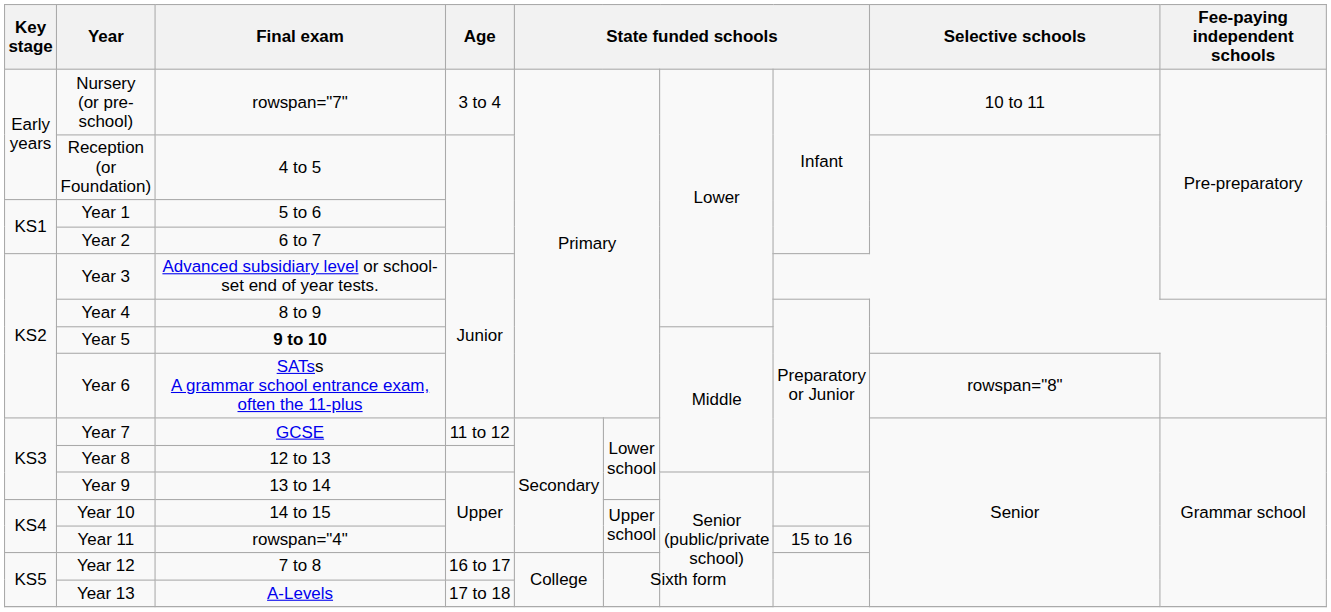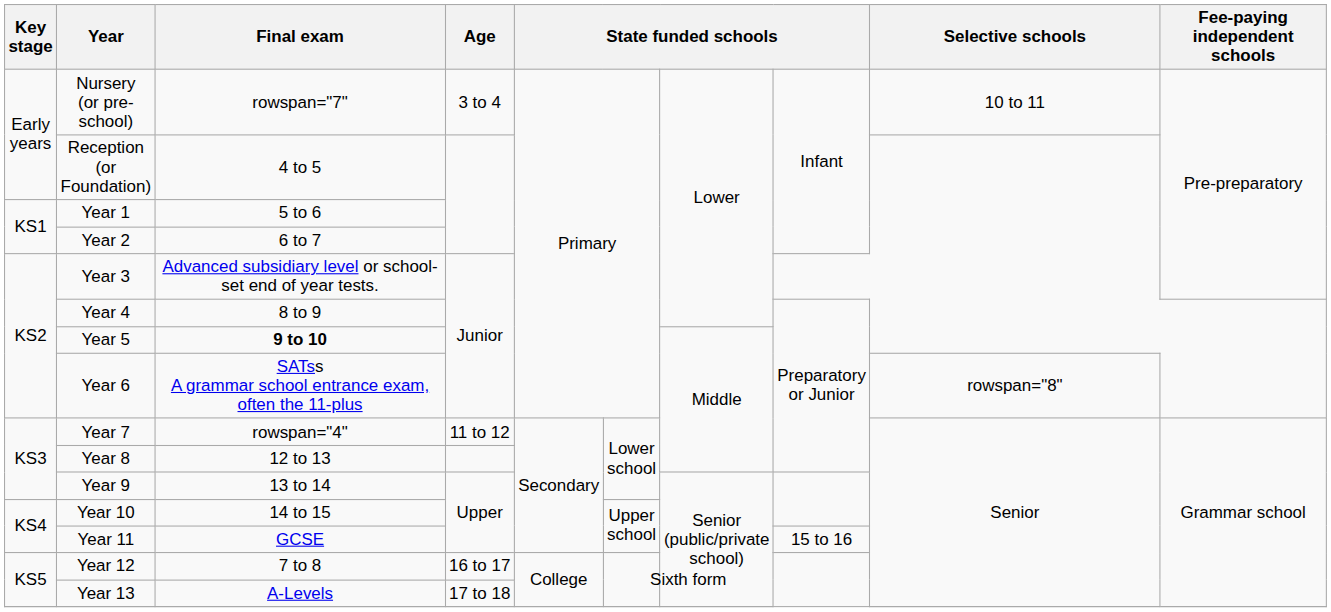(300, 431) GCSE -> (300, 431) rowspan="4"
(300, 539) rowspan="4" -> (300, 539) GCSE
